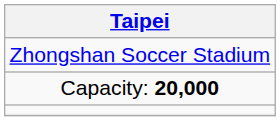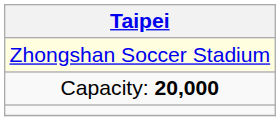(140, 54) no background -> (140, 54) lightyellow background
